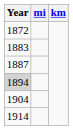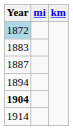(18, 30) no background -> (18, 30) lightblue background
(18, 82) lightgrey background -> (18, 82) no background
(18, 99) normal -> (18, 99) bold
